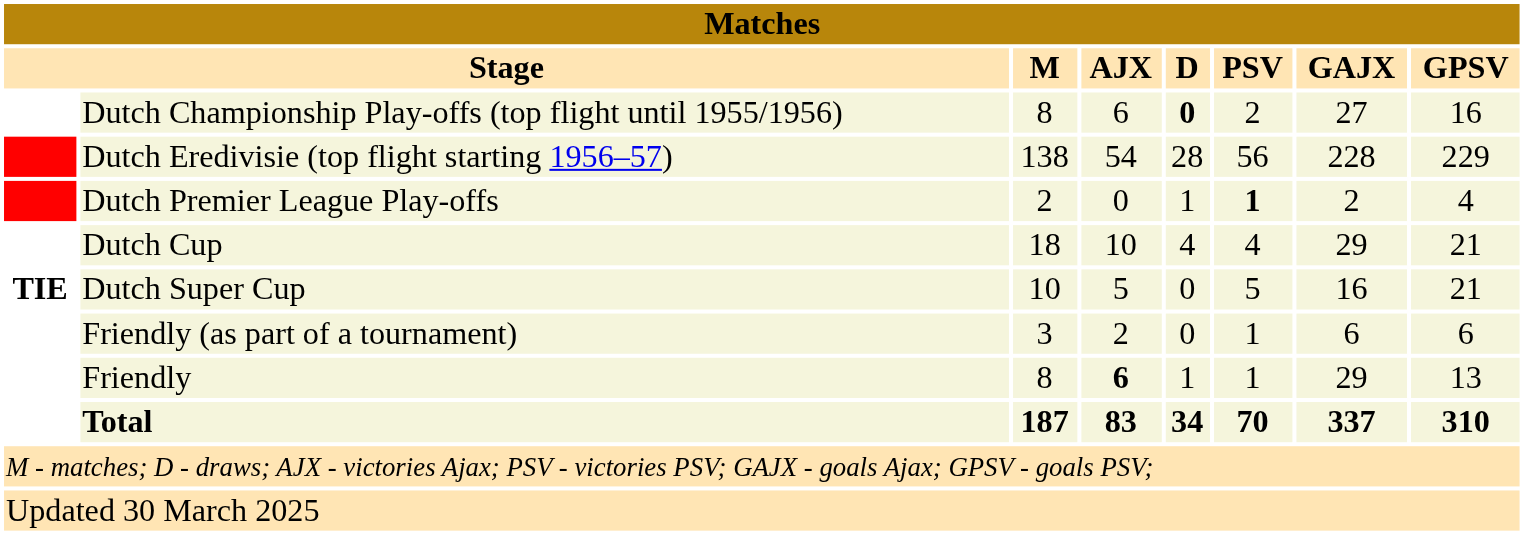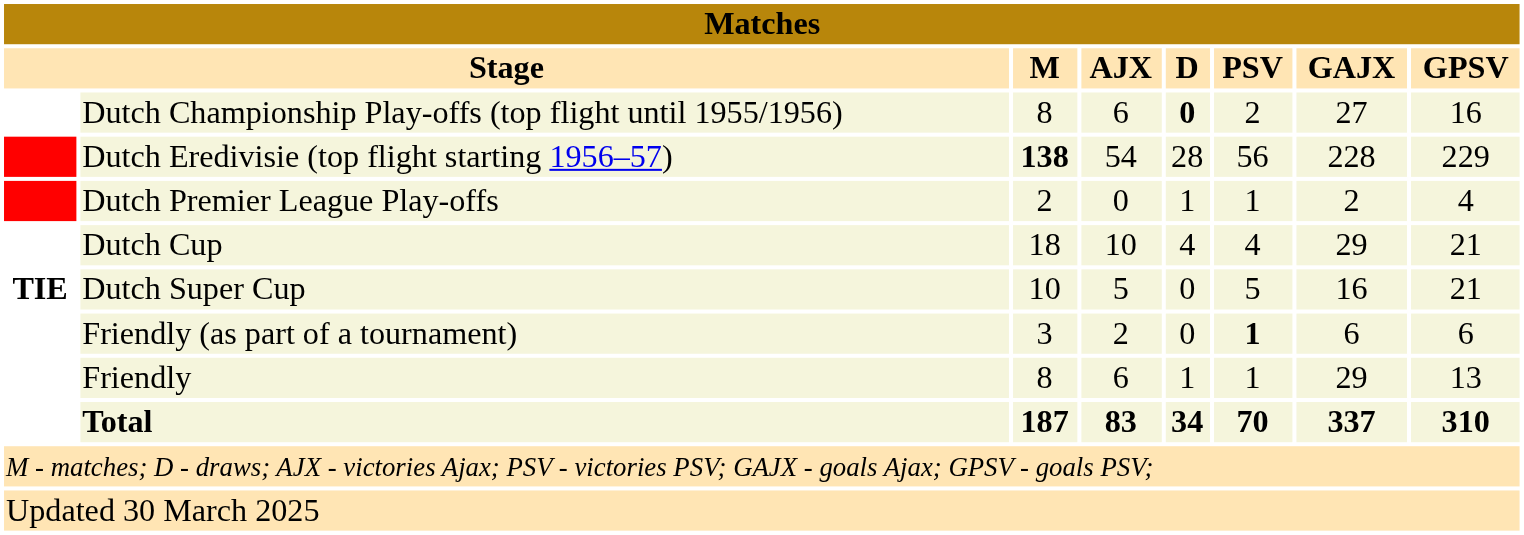(1045, 156) normal -> (1045, 156) bold
(1253, 200) bold -> (1253, 200) normal
(1253, 333) normal -> (1253, 333) bold
(1121, 377) bold -> (1121, 377) normal
